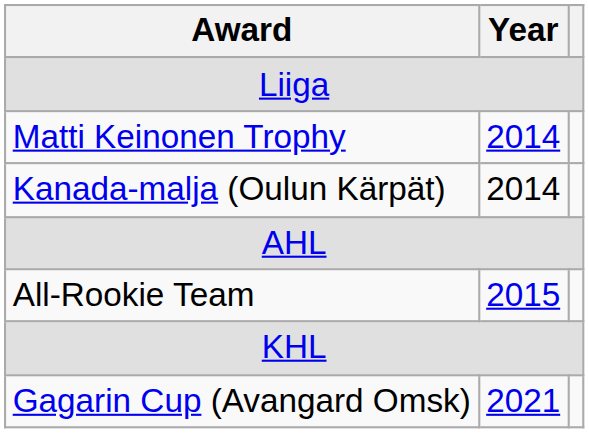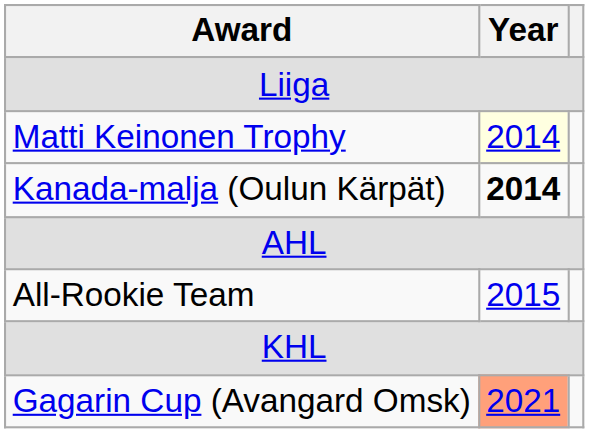(523, 136) no background -> (523, 136) lightyellow background
(523, 189) normal -> (523, 189) bold
(523, 400) no background -> (523, 400) lightsalmon background
